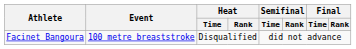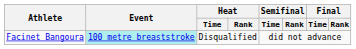(141, 37) no background -> (141, 37) paleturquoise background
